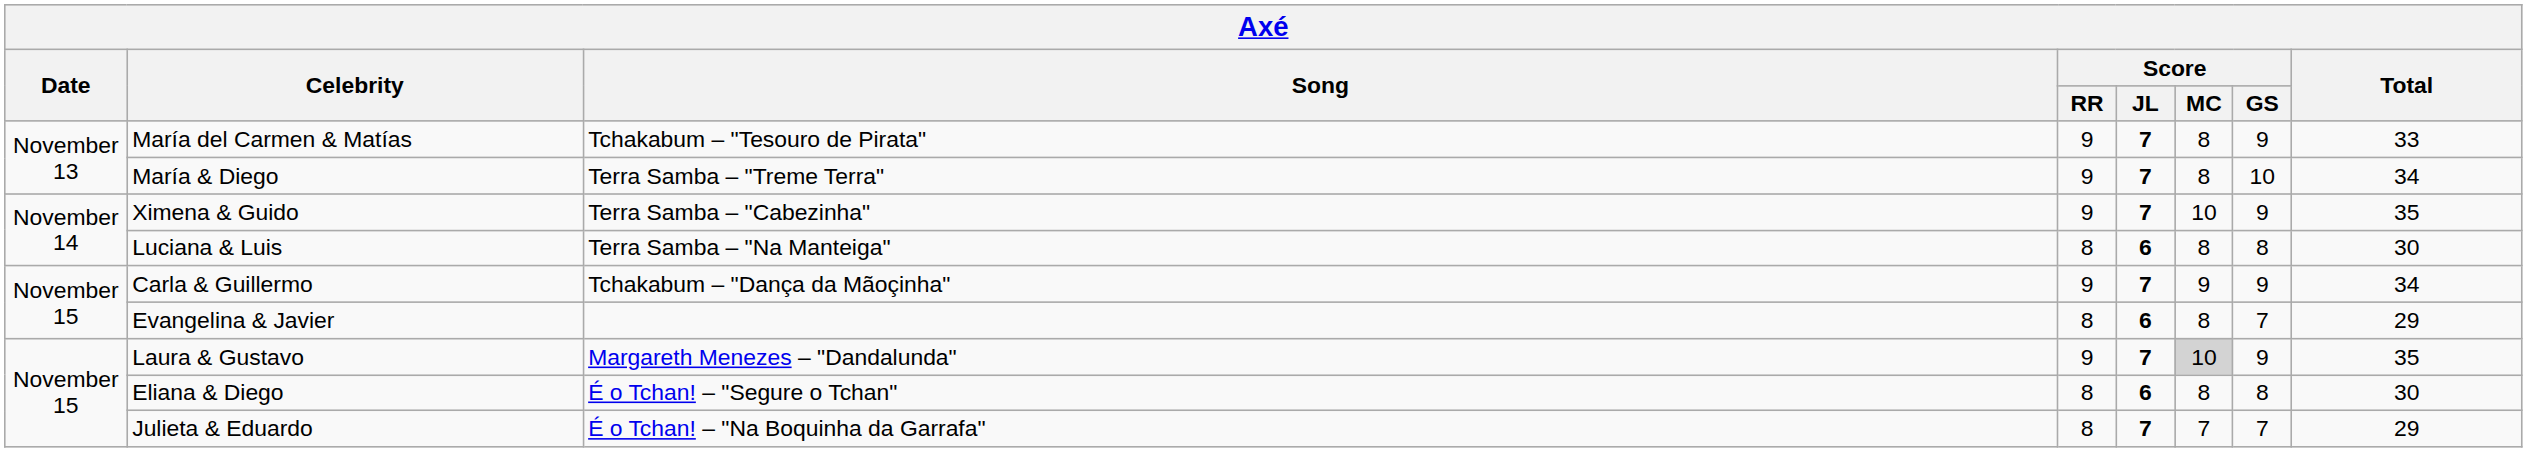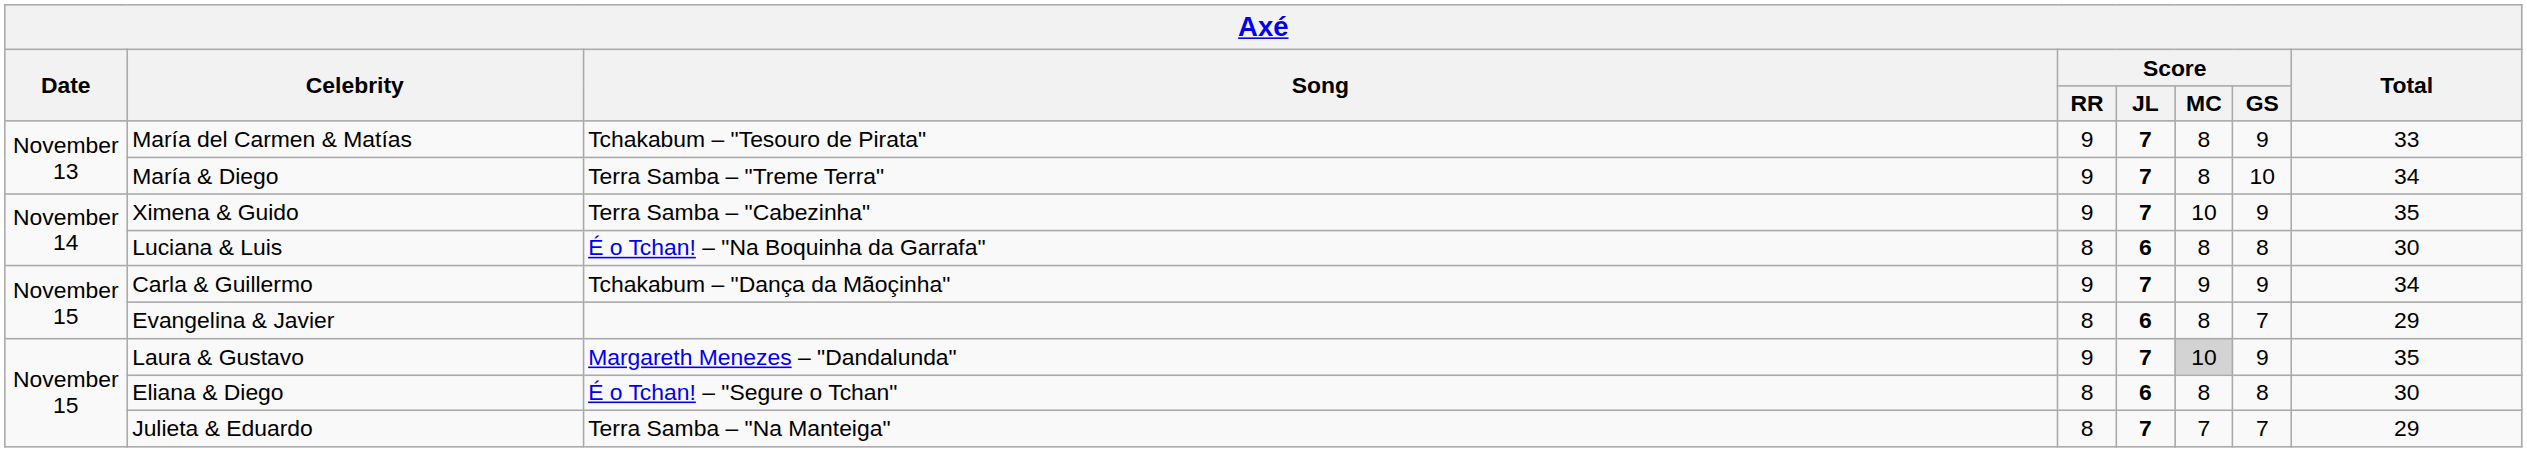(739, 248) Terra Samba – "Na Manteiga" -> (787, 248) É o Tchan! – "Na Boquinha da Garrafa"
(787, 429) É o Tchan! – "Na Boquinha da Garrafa" -> (739, 429) Terra Samba – "Na Manteiga"
